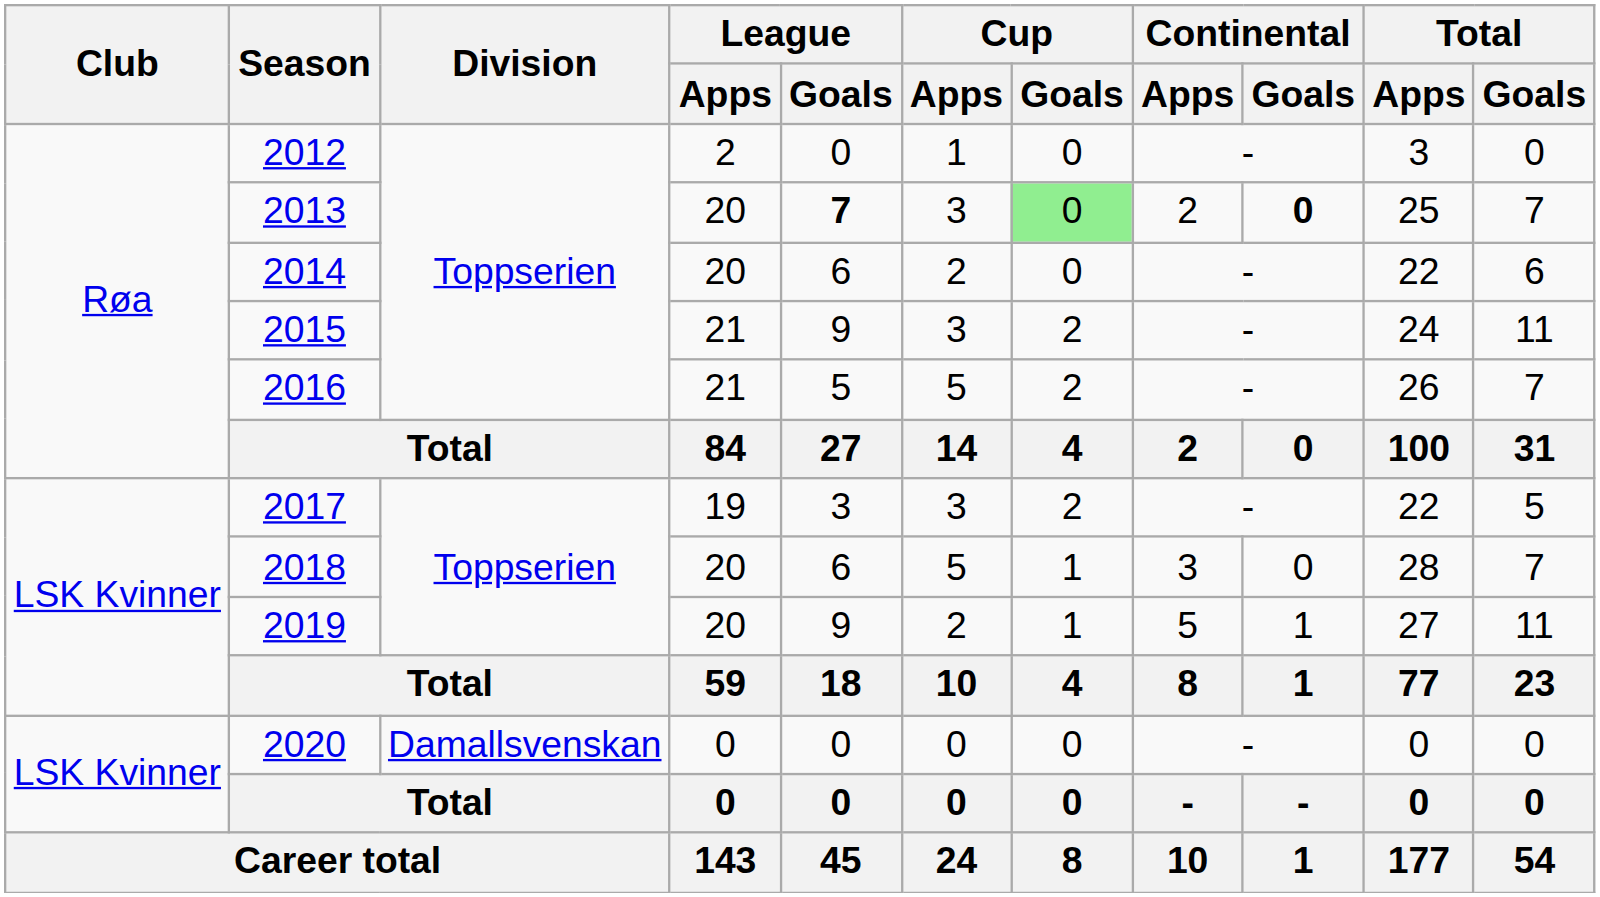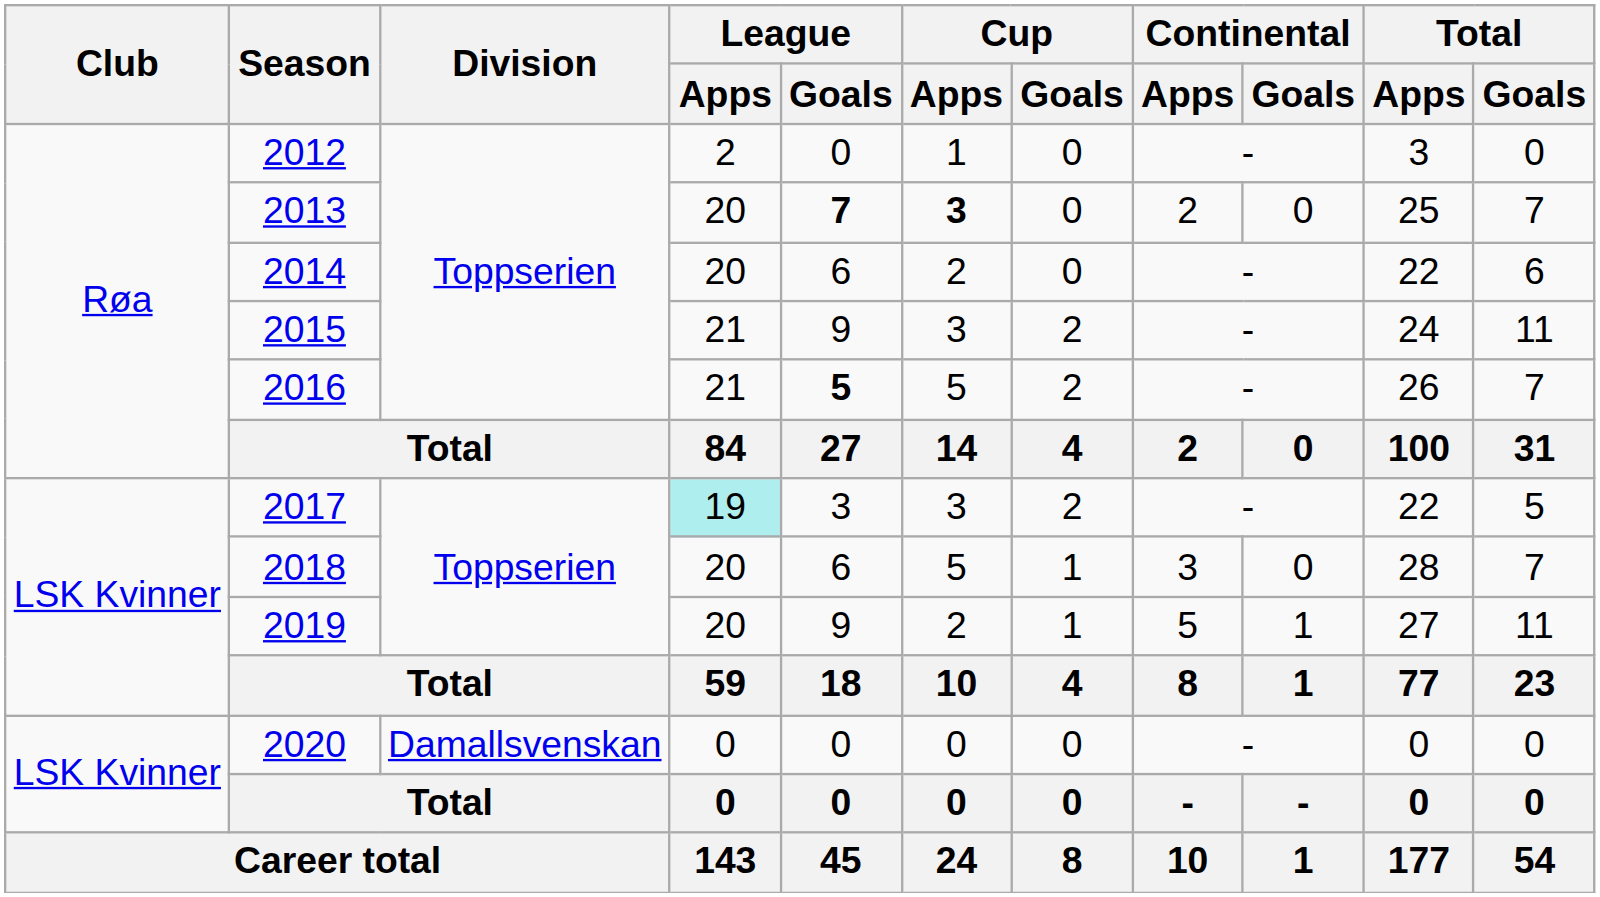(956, 211) normal -> (956, 211) bold
(1072, 211) lightgreen background -> (1072, 211) no background
(1303, 211) bold -> (1303, 211) normal
(841, 388) normal -> (841, 388) bold
(725, 507) no background -> (725, 507) paleturquoise background
